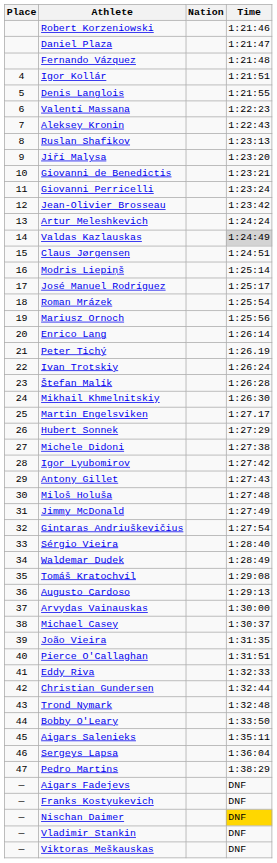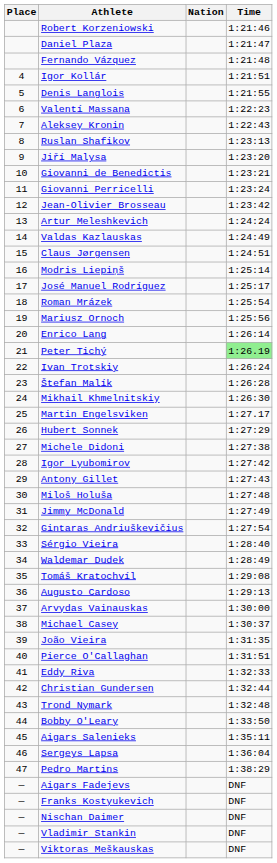(249, 238) lightgrey background -> (249, 238) no background
(249, 351) no background -> (249, 351) lightgreen background
(237, 818) gold background -> (237, 818) no background
